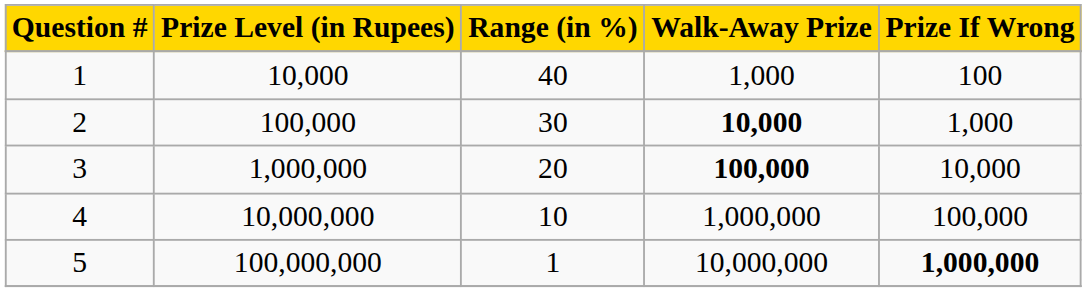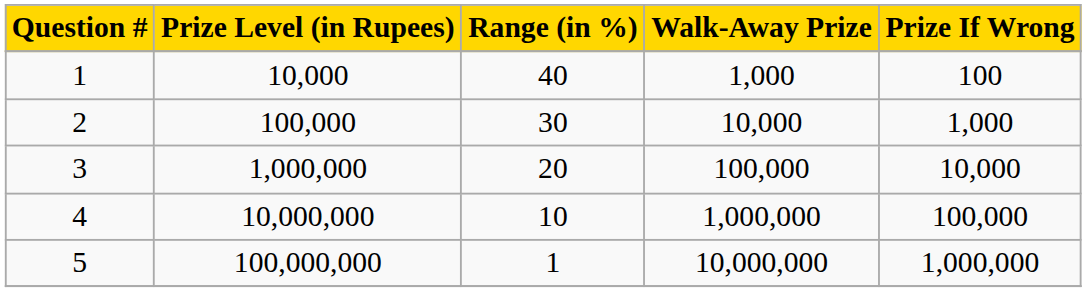(762, 121) bold -> (762, 121) normal
(762, 168) bold -> (762, 168) normal
(980, 262) bold -> (980, 262) normal
